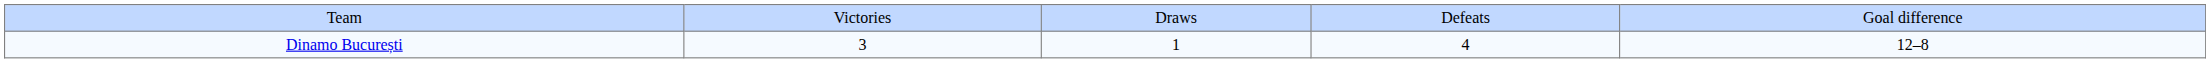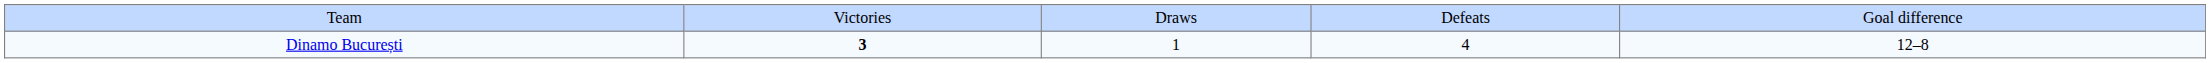(863, 44) normal -> (863, 44) bold
